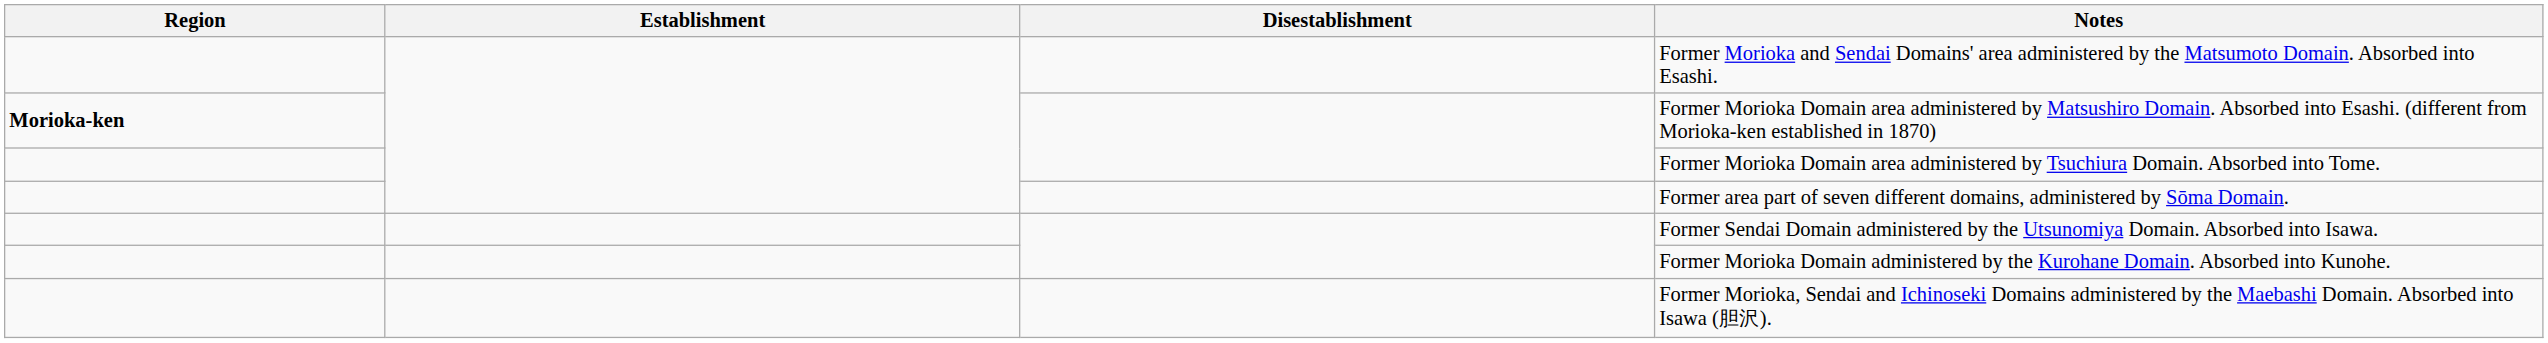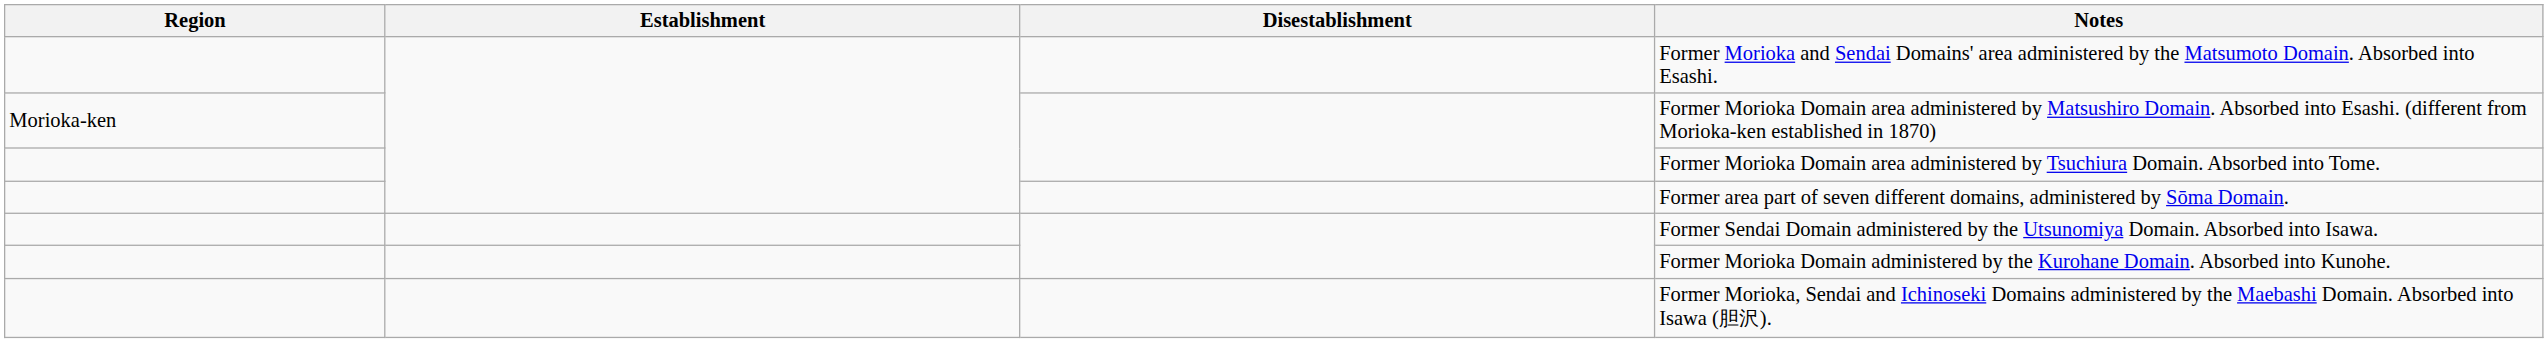(67, 120) bold -> (63, 120) normal
